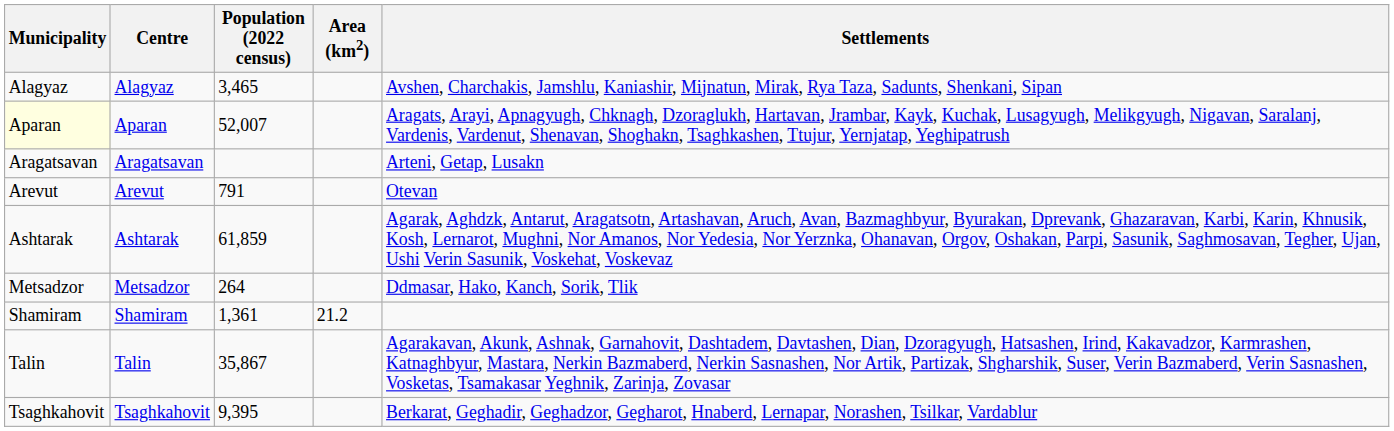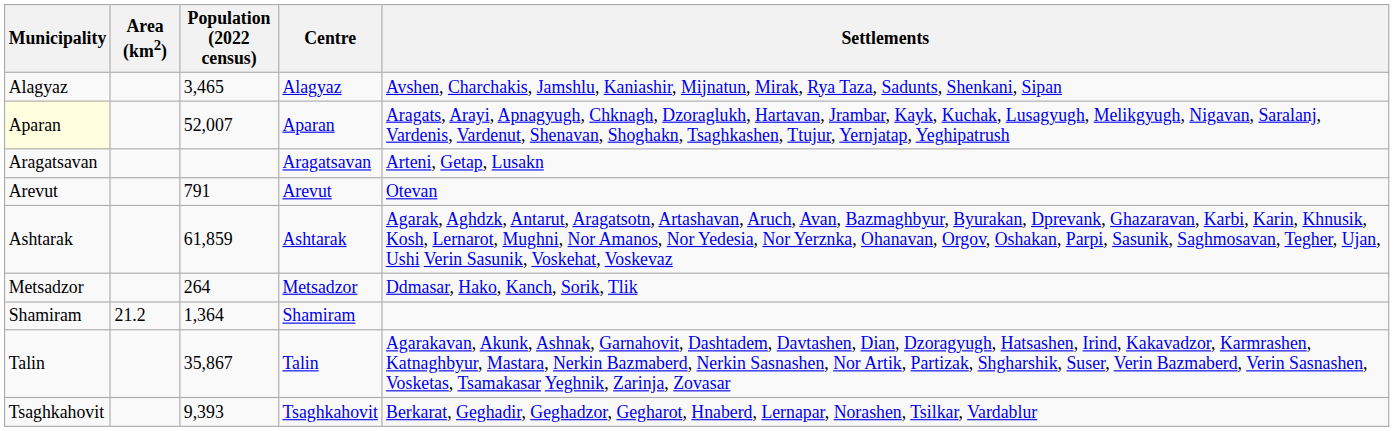columns swapped: (347, 38) <-> (162, 38)
(238, 315) 1,361 -> (204, 315) 1,364
(238, 411) 9,395 -> (204, 411) 9,393
